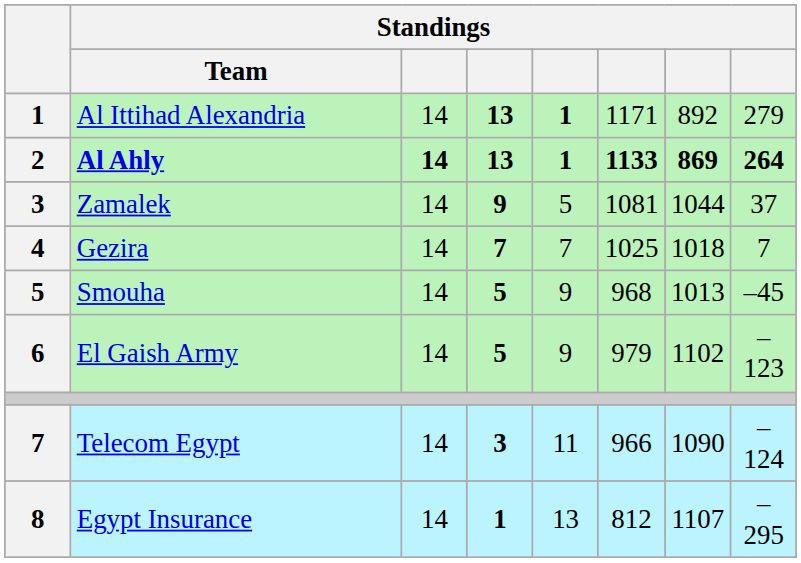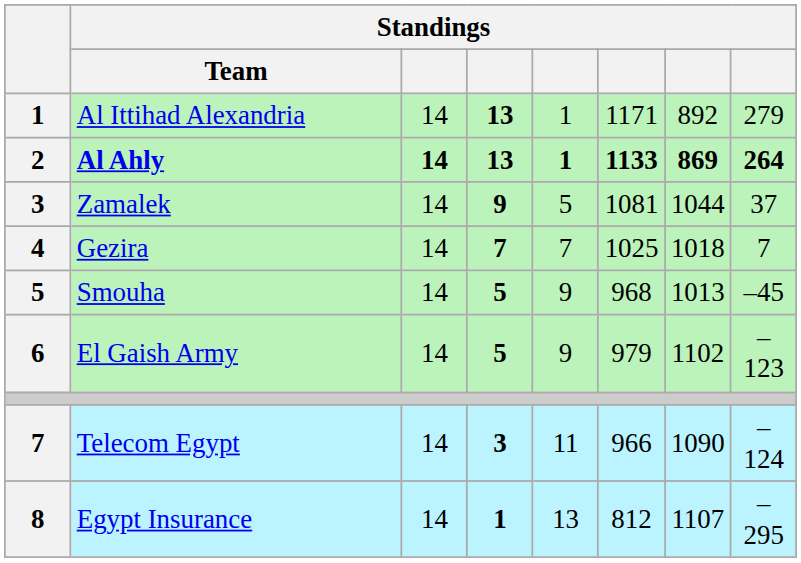(566, 115) bold -> (566, 115) normal
